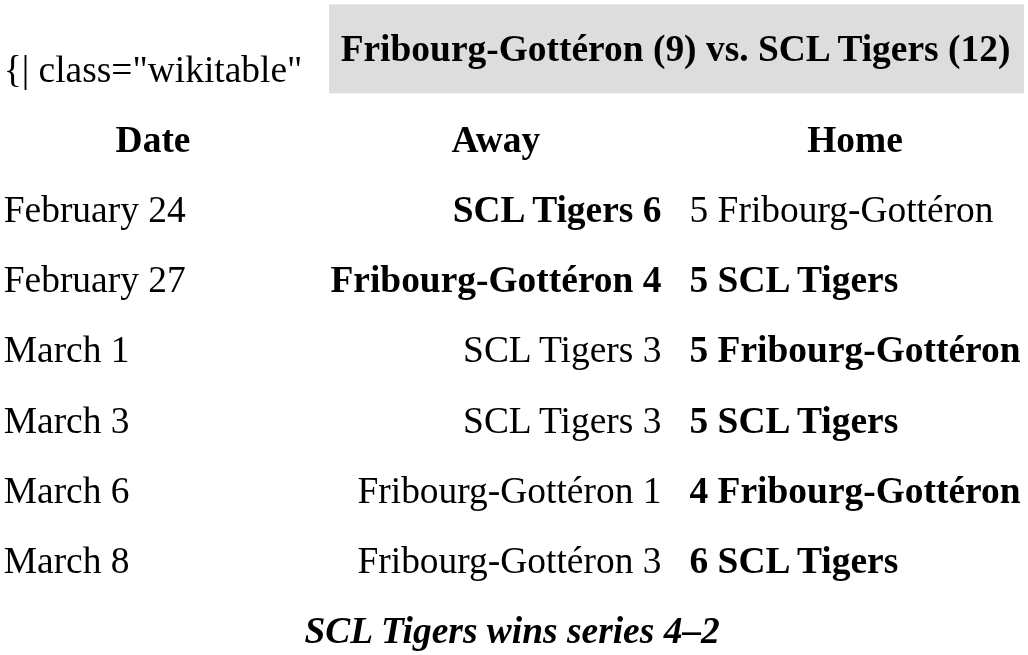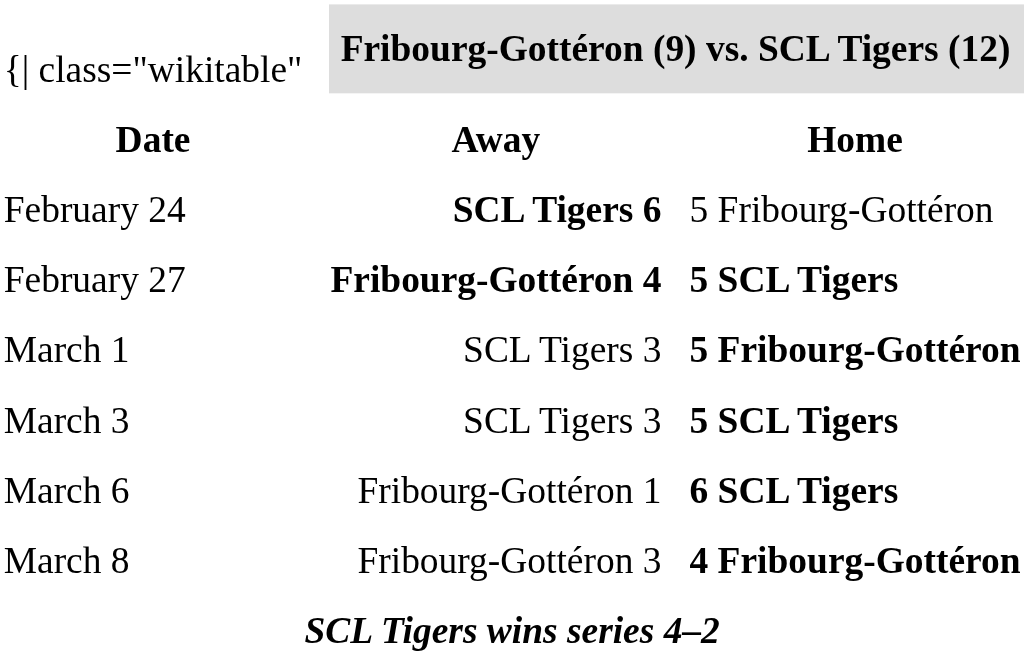(855, 490) 4 Fribourg-Gottéron -> (794, 490) 6 SCL Tigers
(794, 560) 6 SCL Tigers -> (855, 560) 4 Fribourg-Gottéron
